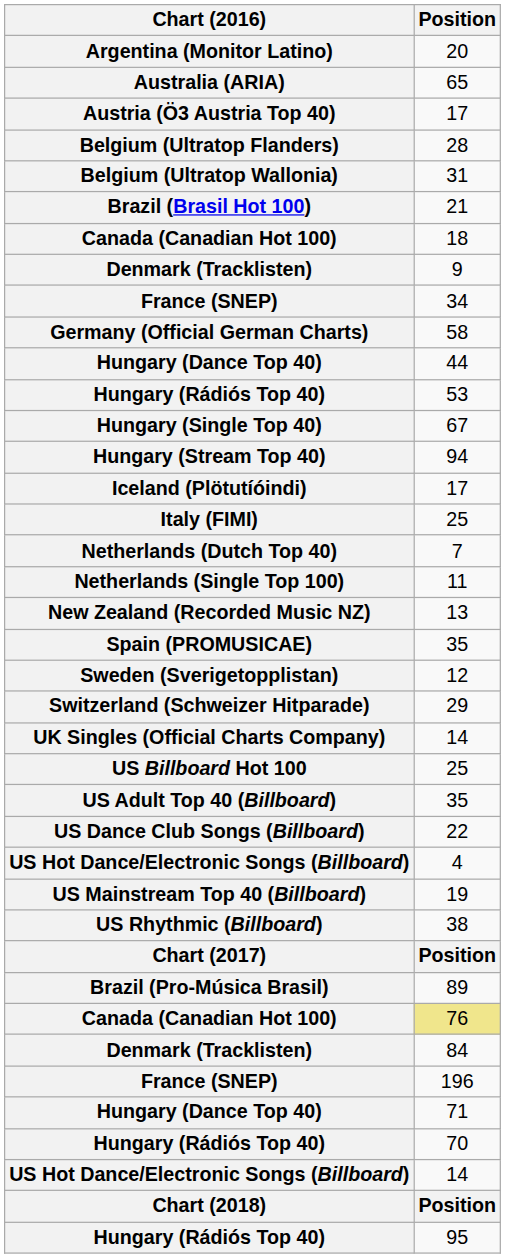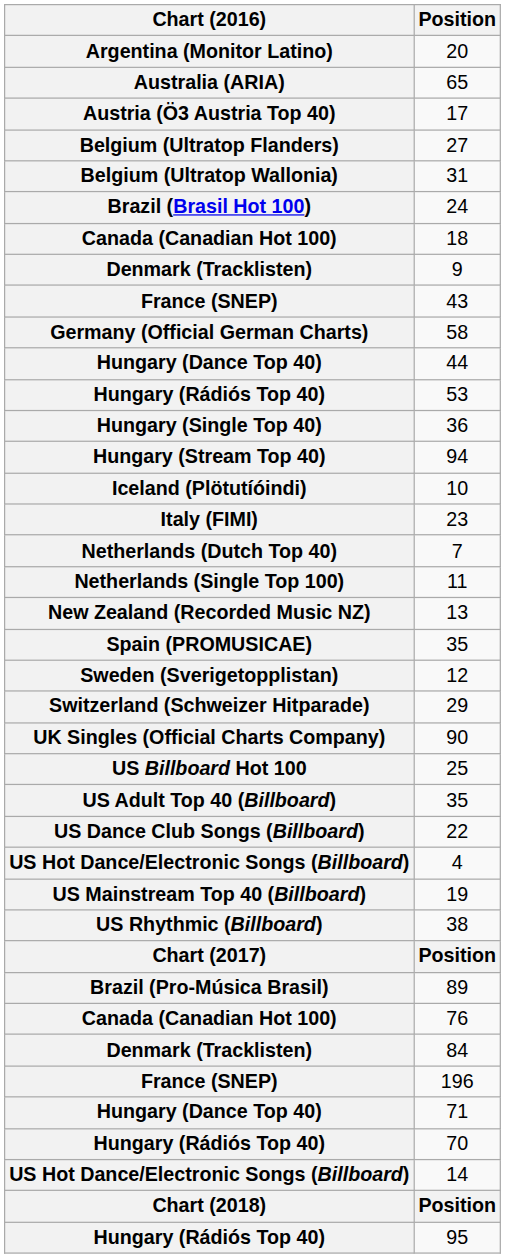(457, 144) 28 -> (457, 144) 27
(457, 207) 21 -> (457, 207) 24
(457, 301) 34 -> (457, 301) 43
(457, 425) 67 -> (457, 425) 36
(457, 488) 17 -> (457, 488) 10
(457, 519) 25 -> (457, 519) 23
(457, 737) 14 -> (457, 737) 90
(457, 1018) khaki background -> (457, 1018) no background
